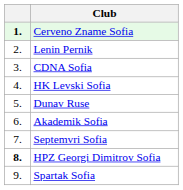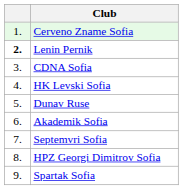(18, 31) bold -> (18, 31) normal
(18, 49) normal -> (18, 49) bold
(18, 157) bold -> (18, 157) normal
